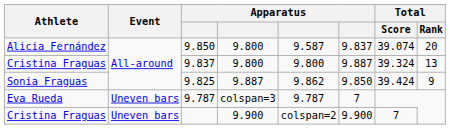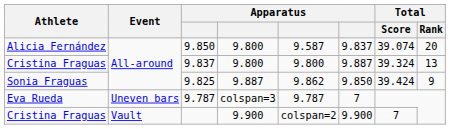(145, 115) Uneven bars -> (126, 115) Vault
